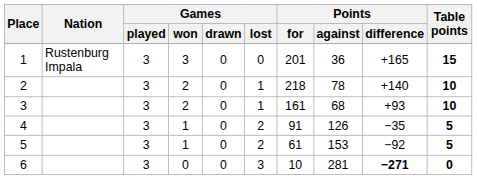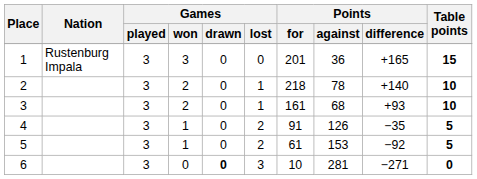(223, 164) normal -> (223, 164) bold
(395, 164) bold -> (395, 164) normal
